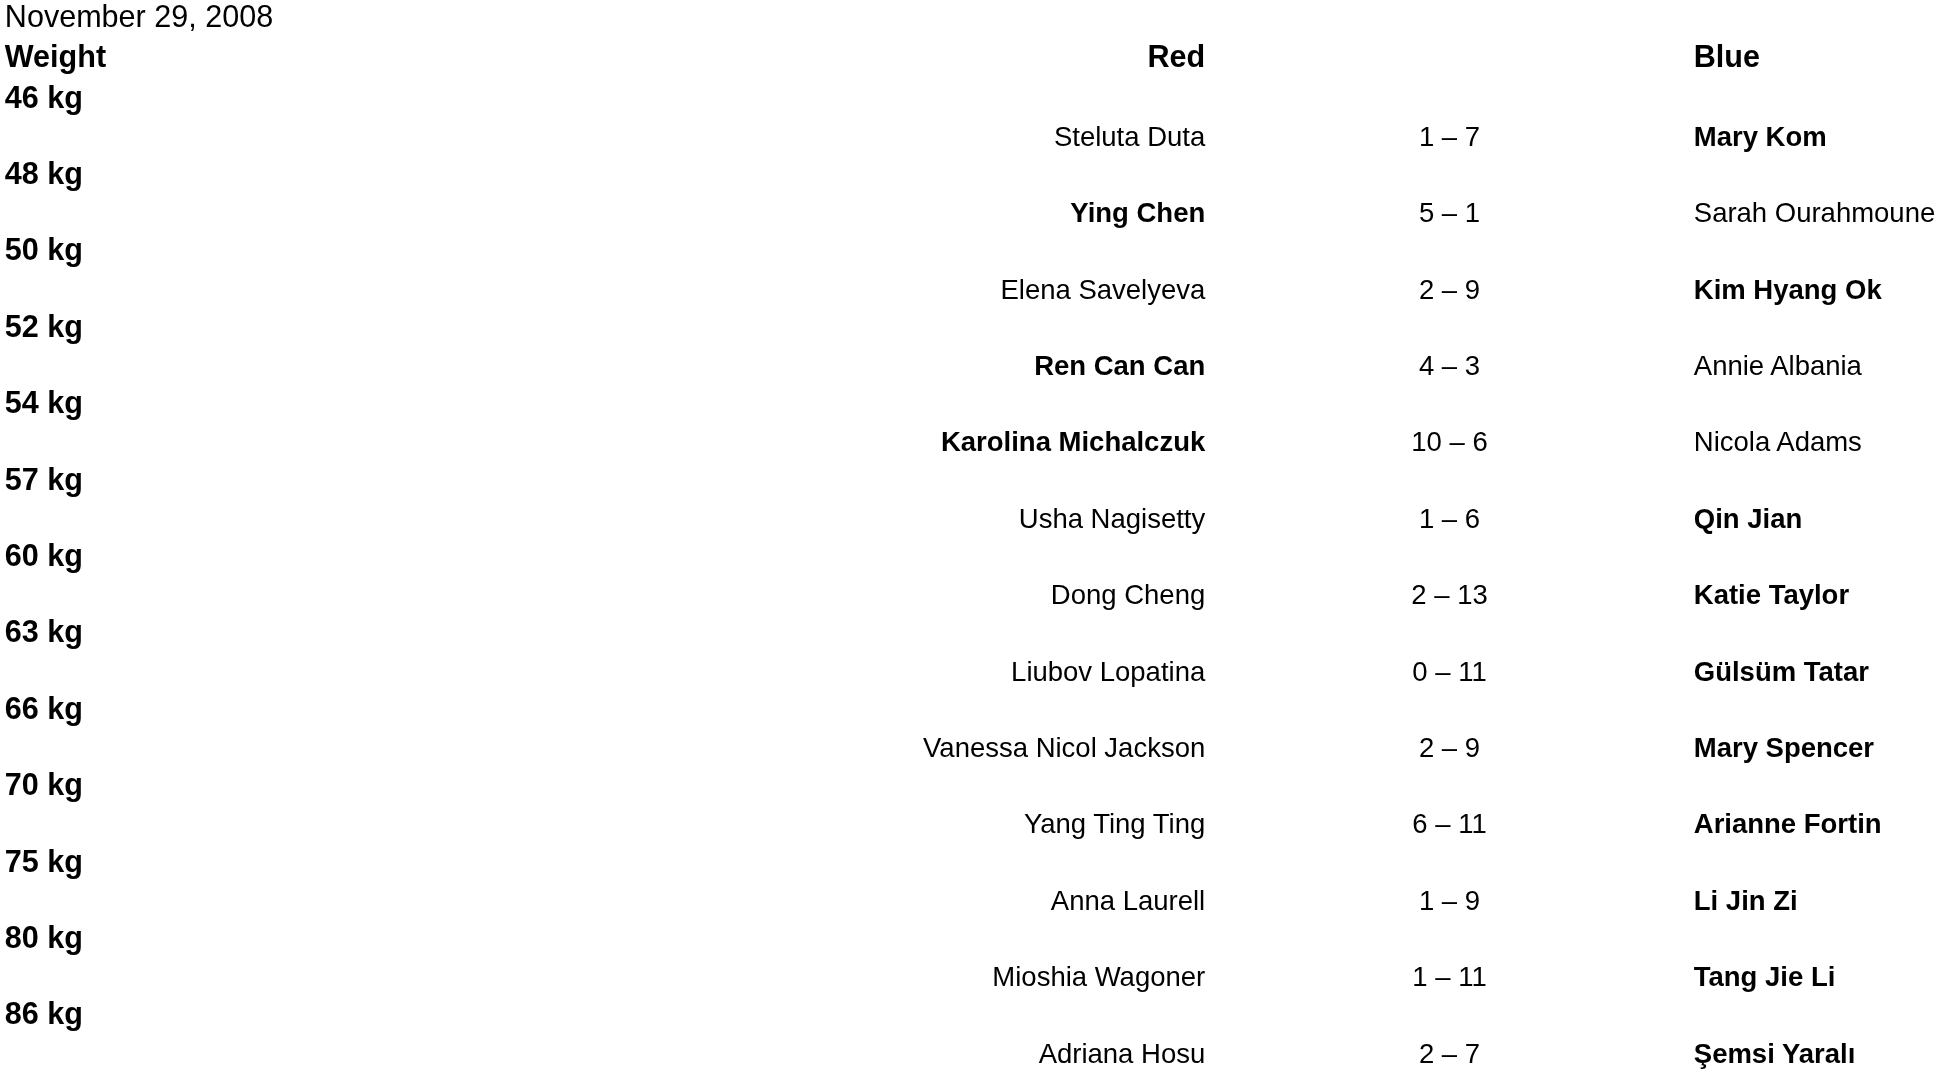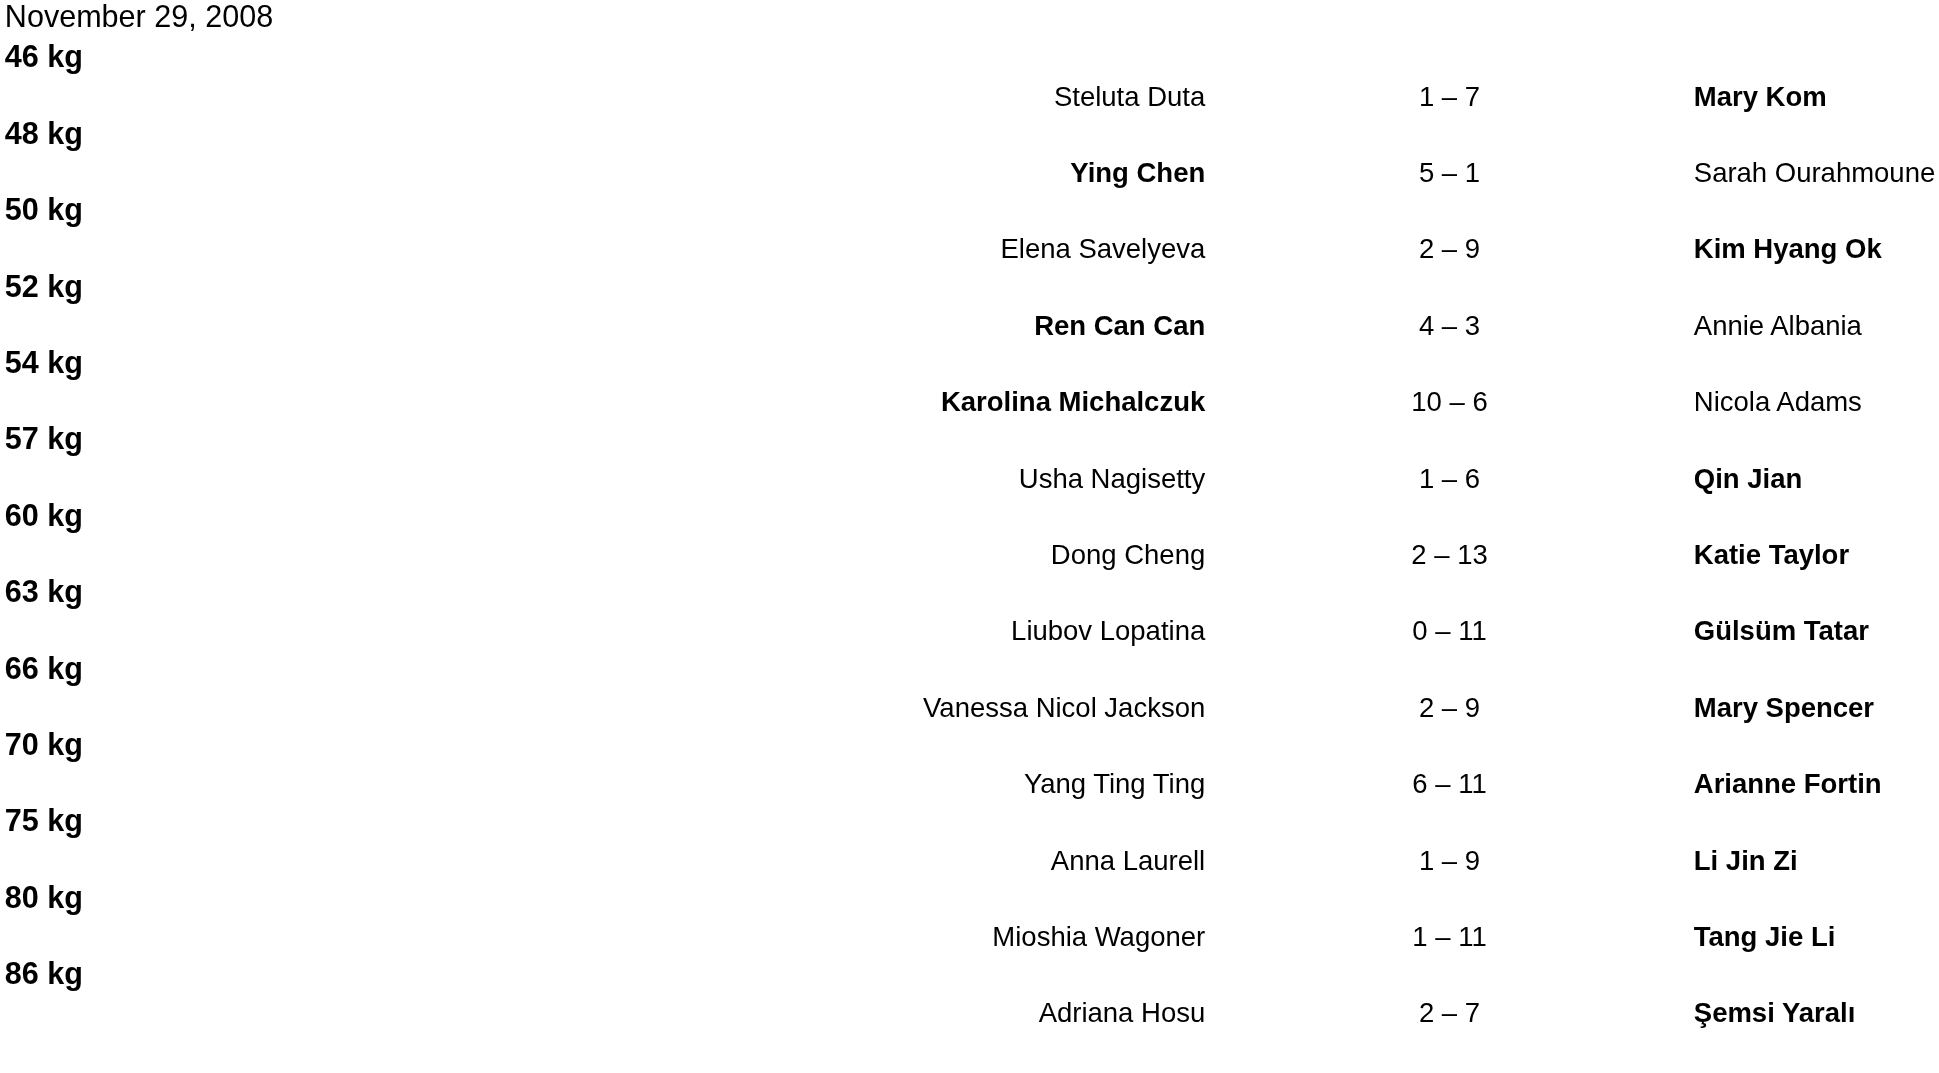- row: (55, 57)
